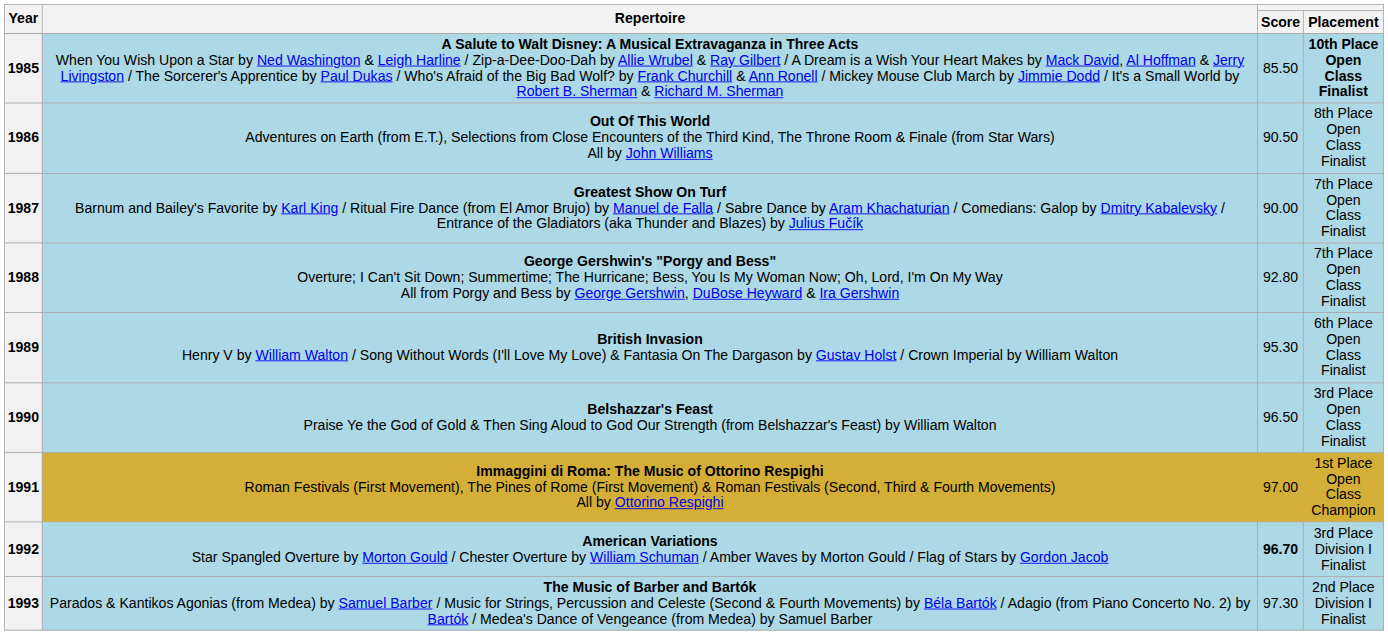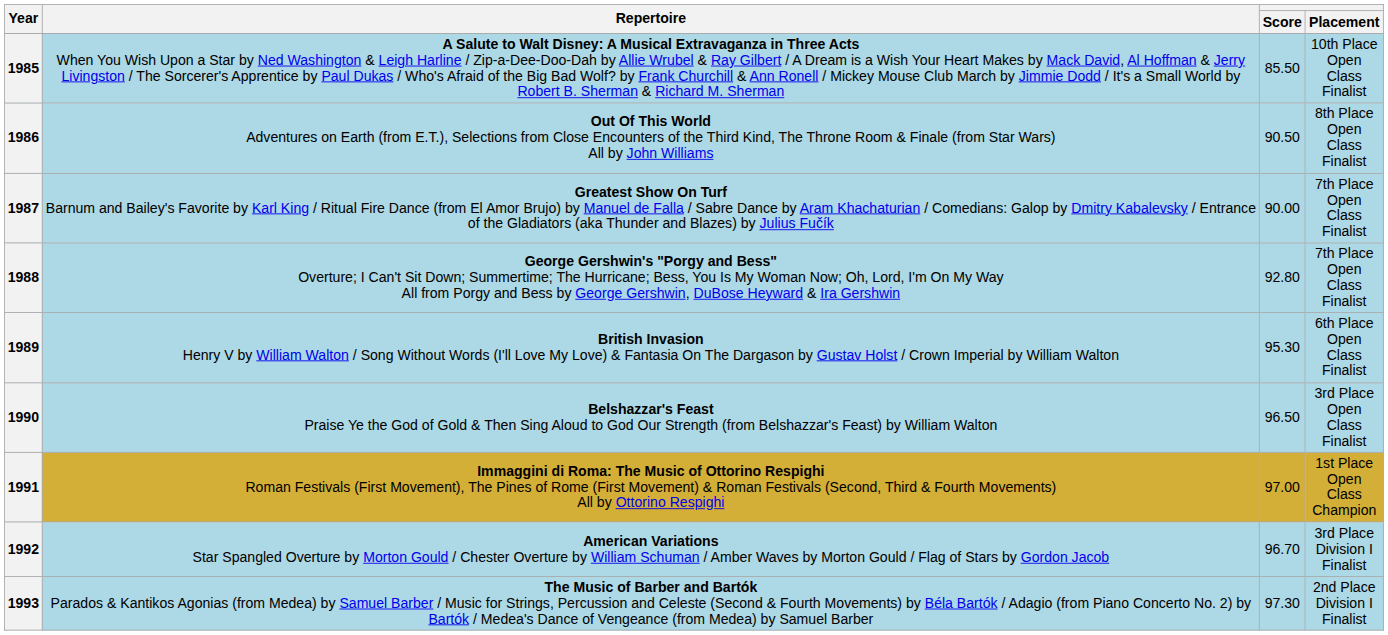(1343, 68) bold -> (1344, 68) normal
(1281, 549) bold -> (1282, 549) normal
